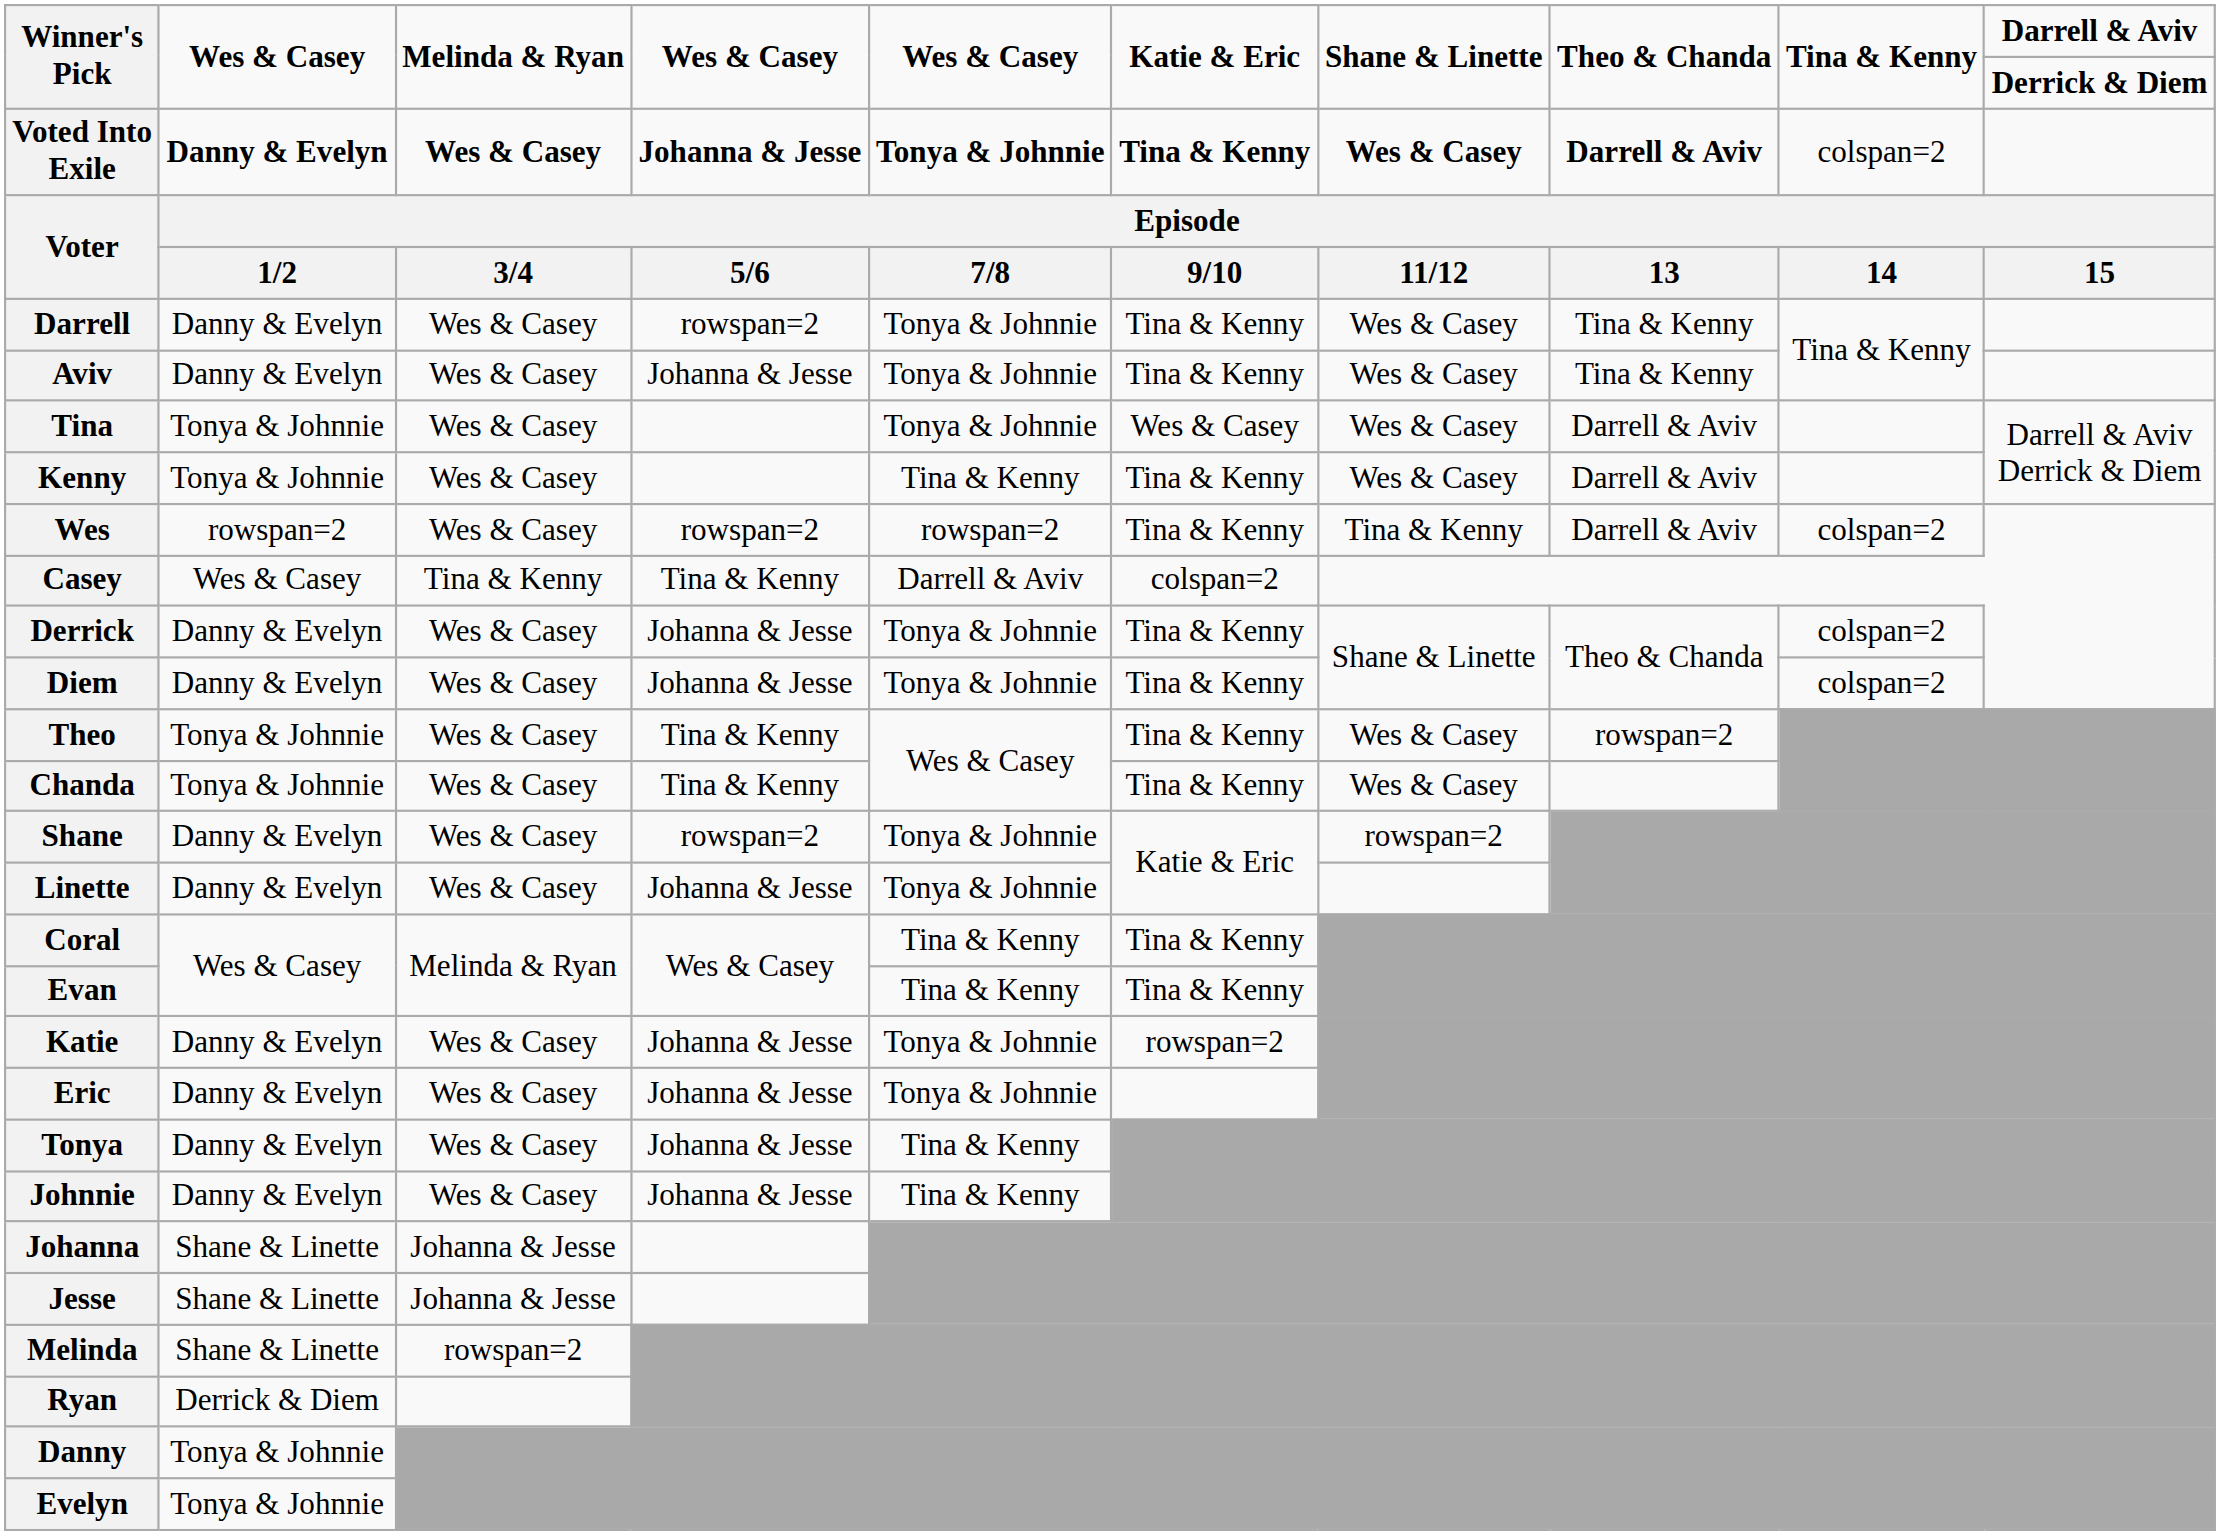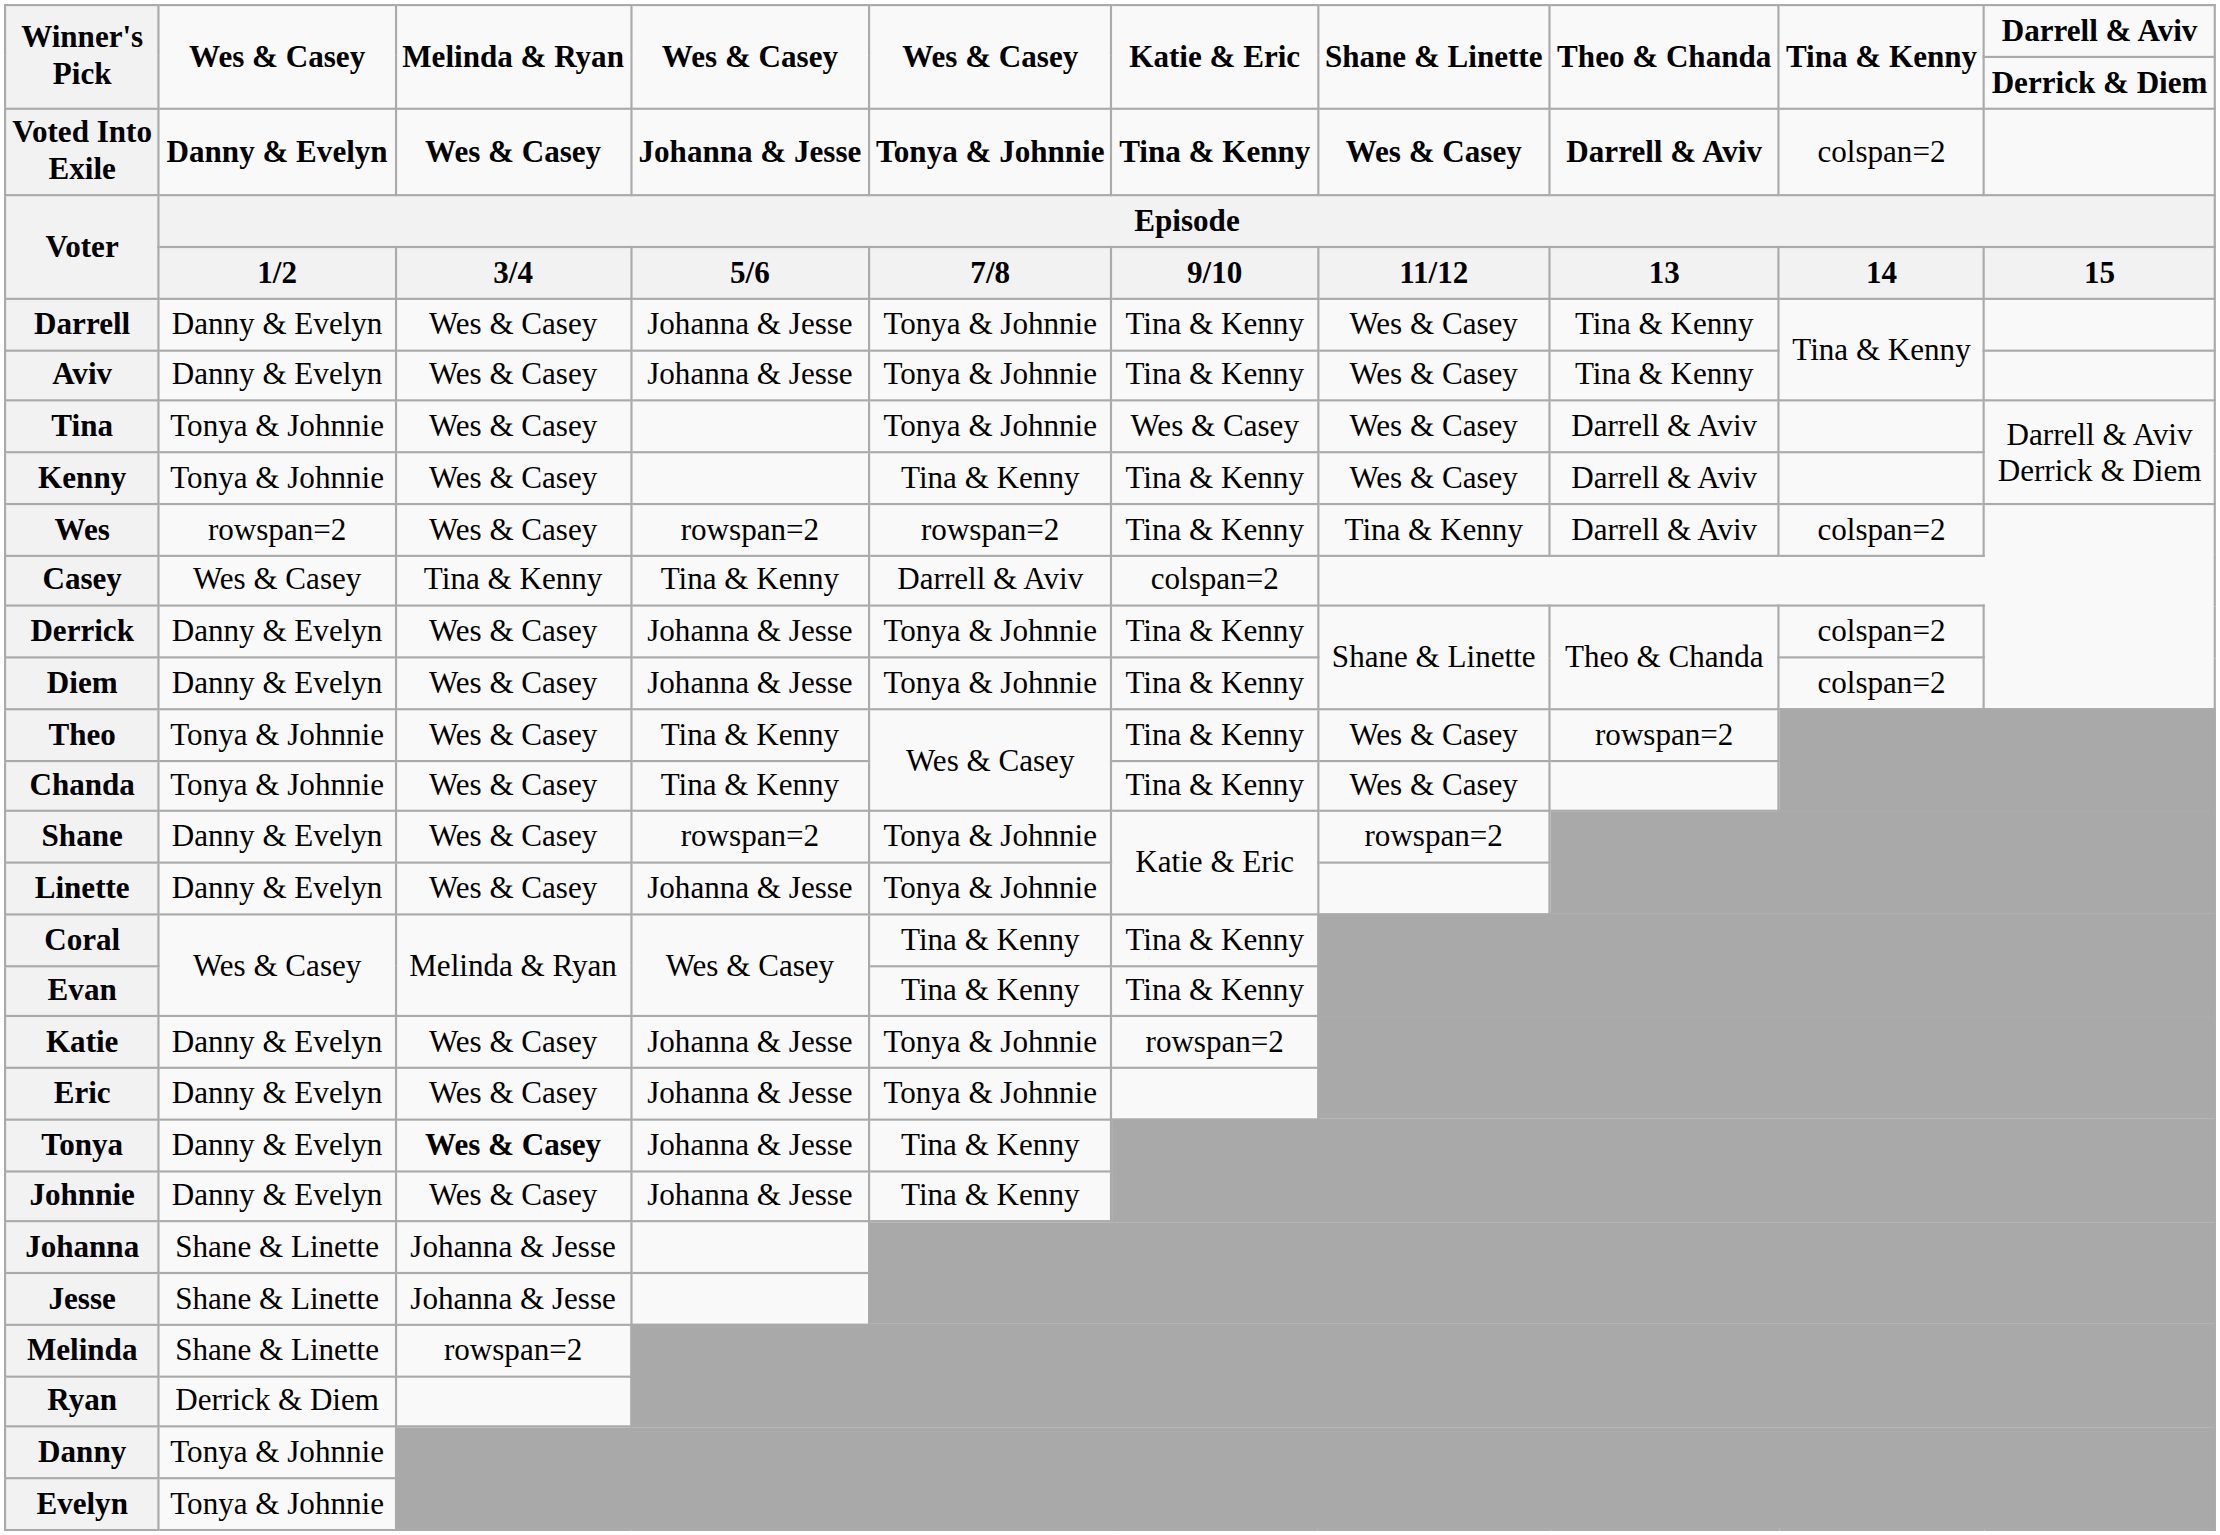(750, 323) rowspan=2 -> (750, 323) Johanna & Jesse
(513, 1144) normal -> (513, 1144) bold
